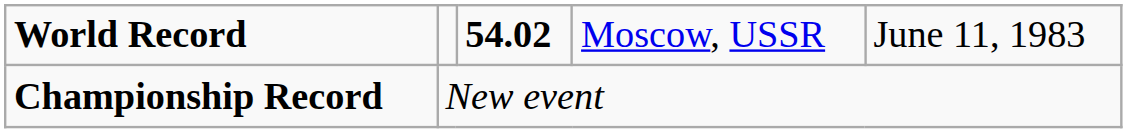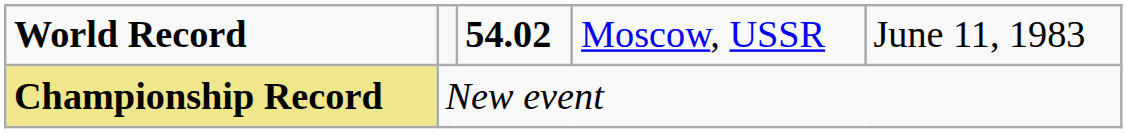(198, 95) no background -> (198, 95) khaki background
